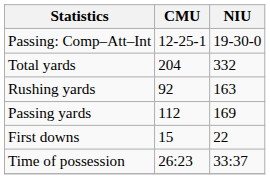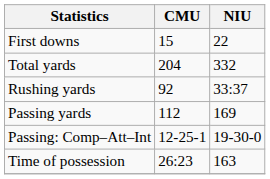rows swapped: (44, 137) <-> (80, 40)
(225, 89) 163 -> (231, 89) 33:37
(231, 161) 33:37 -> (225, 161) 163
